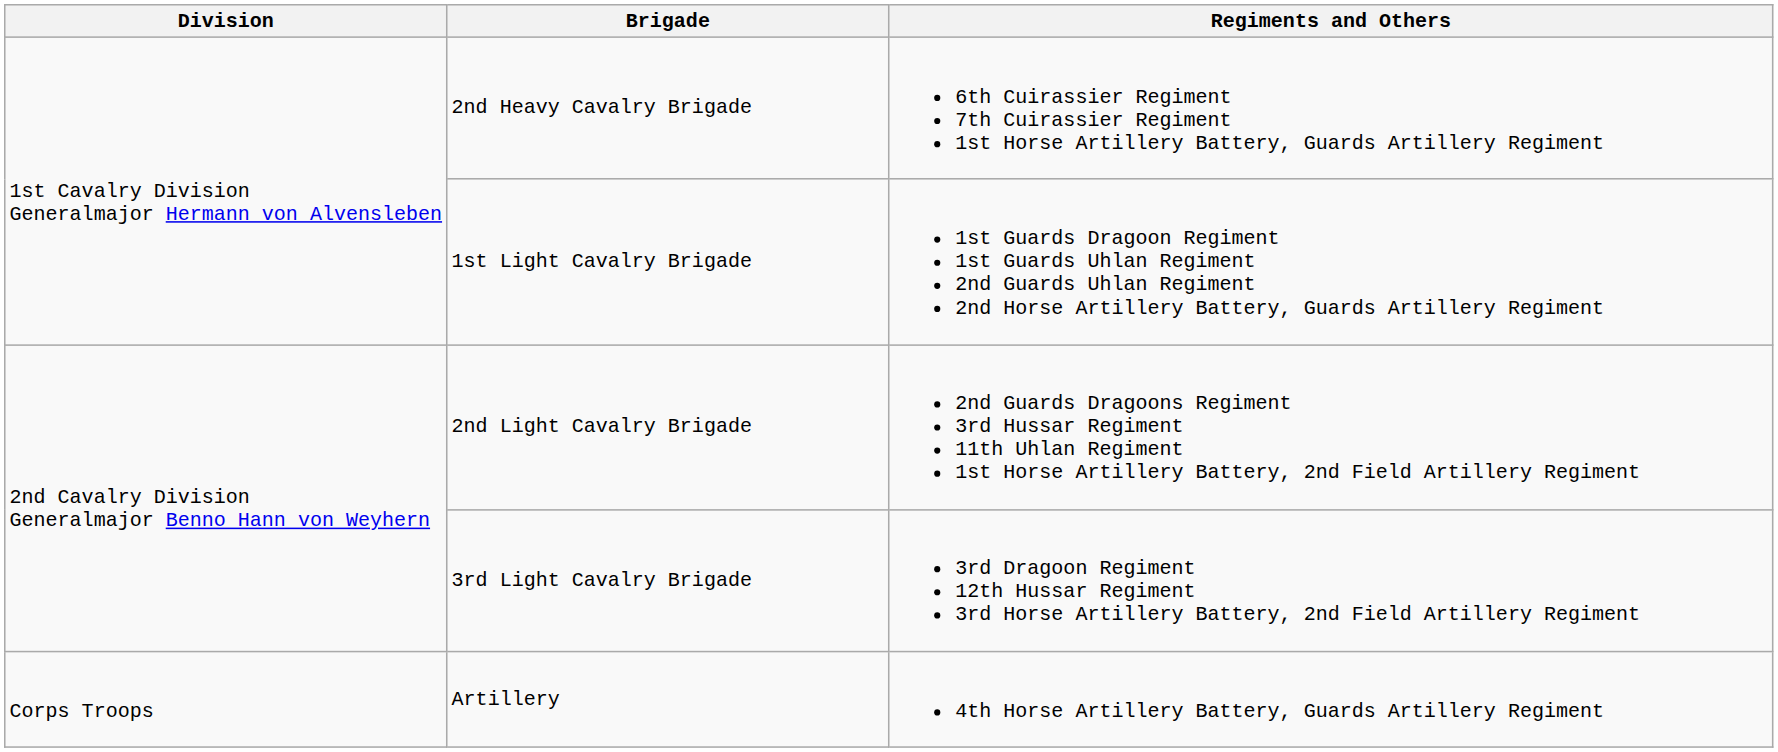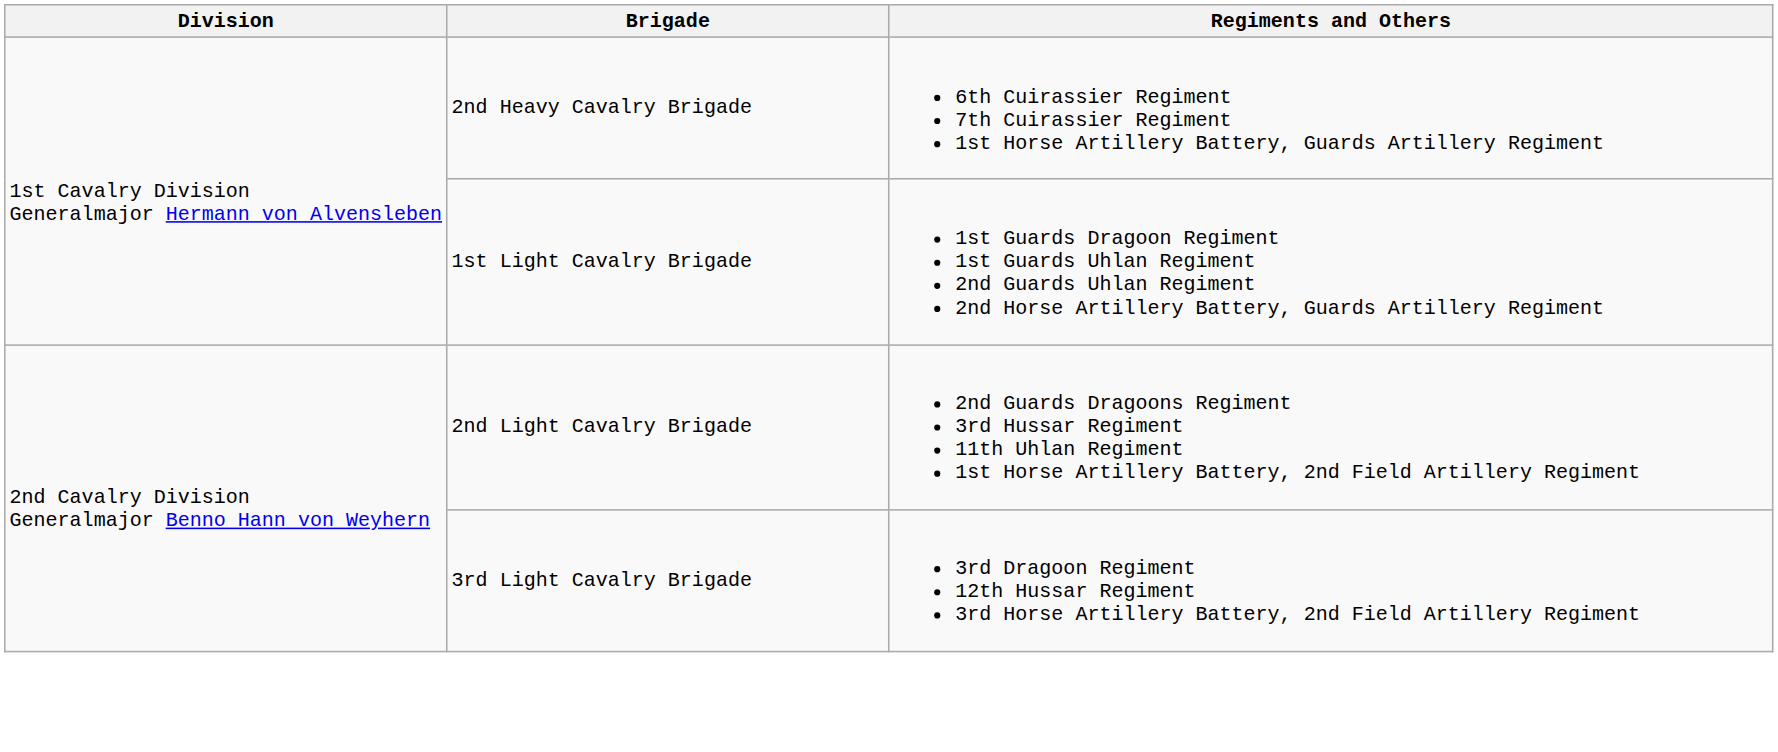- row: (506, 699)
